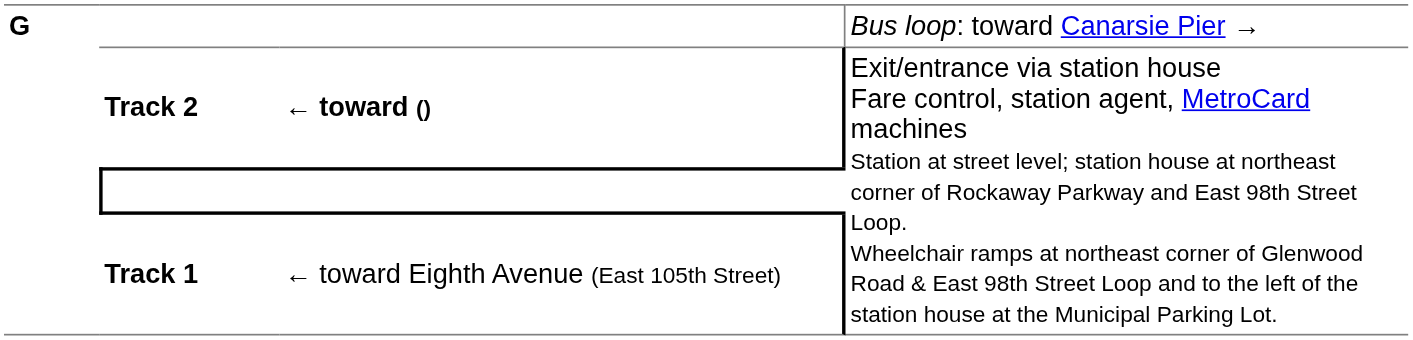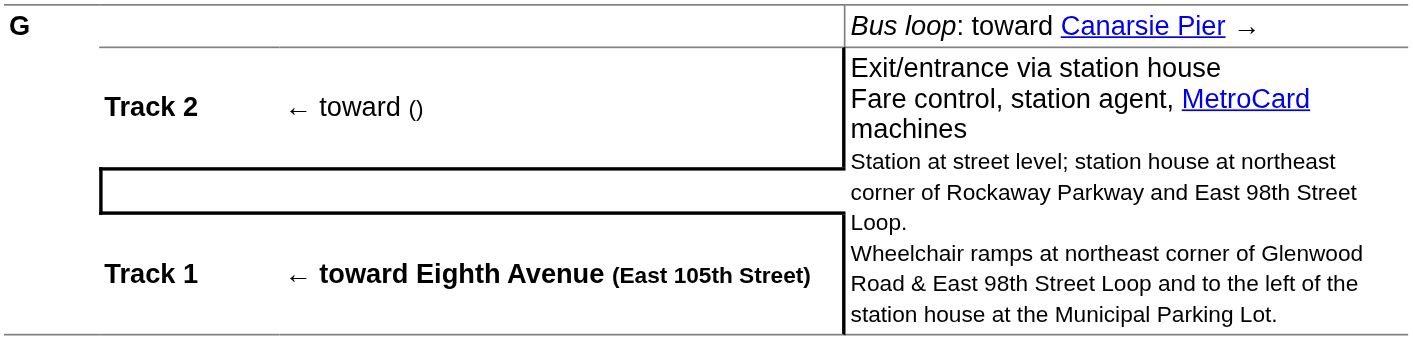(358, 107) bold -> (354, 107) normal
(533, 274) normal -> (548, 274) bold
